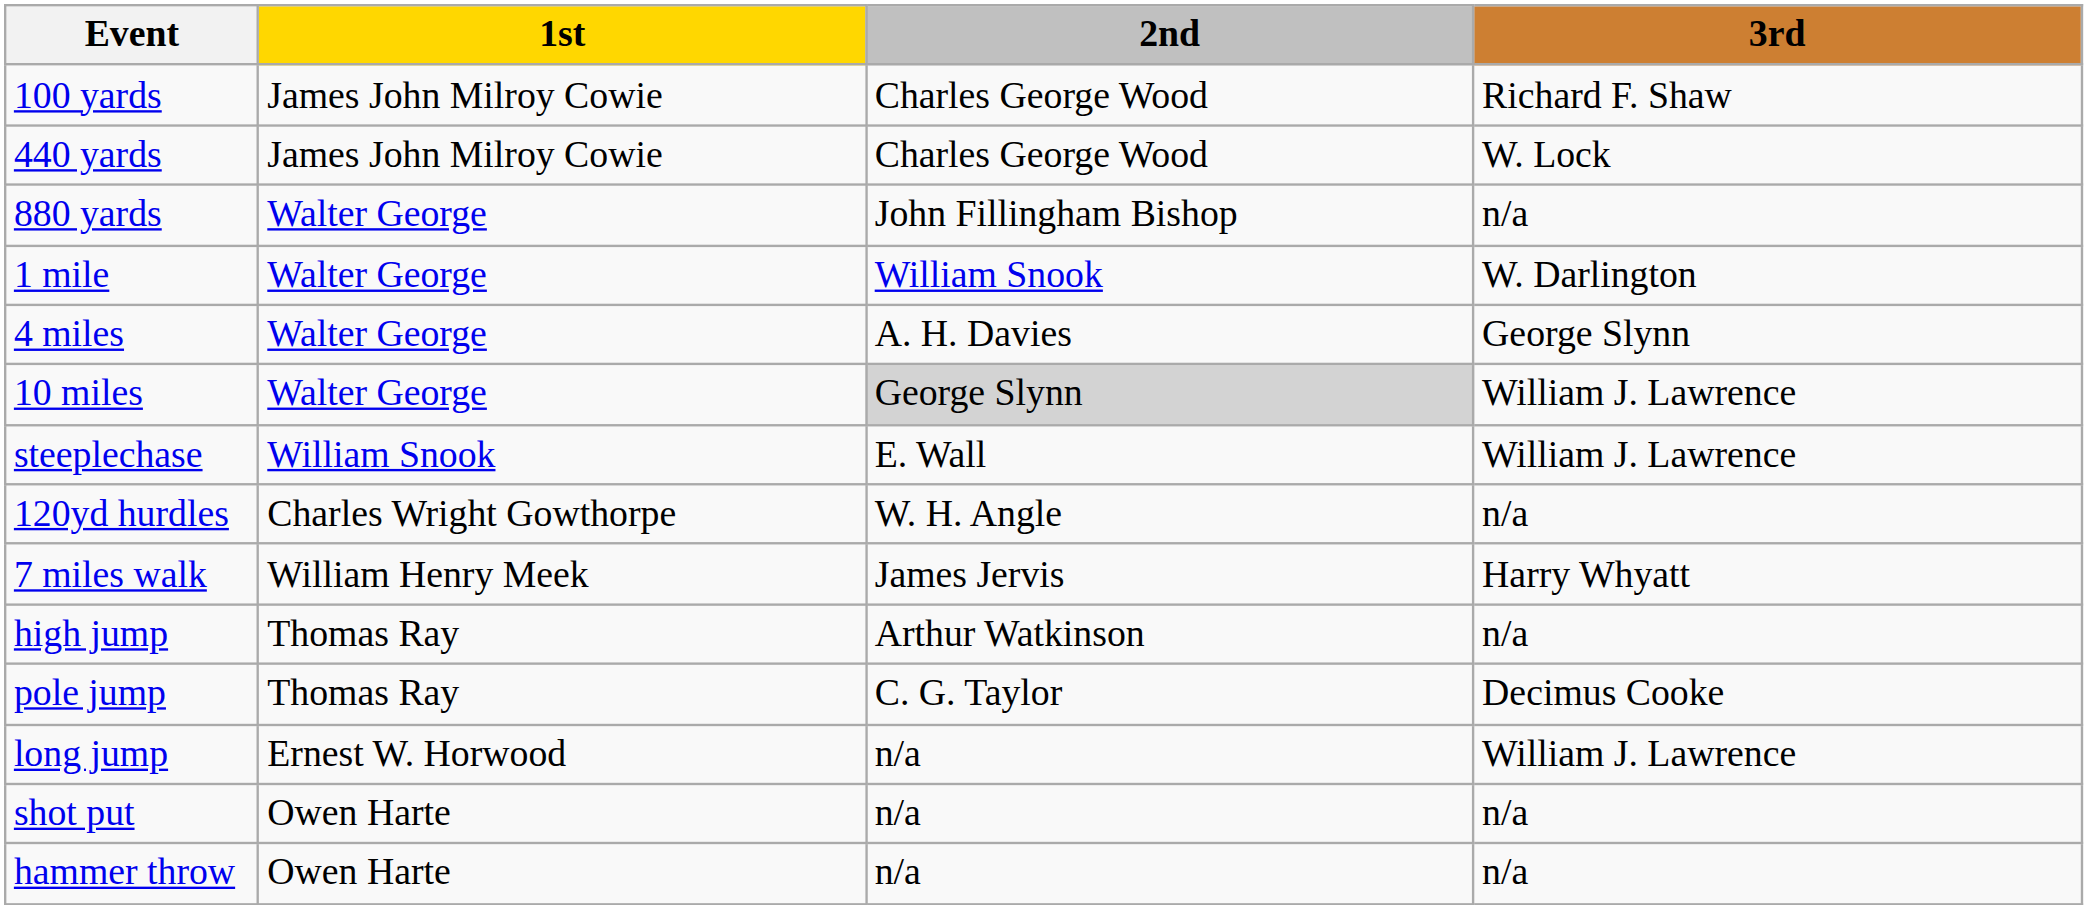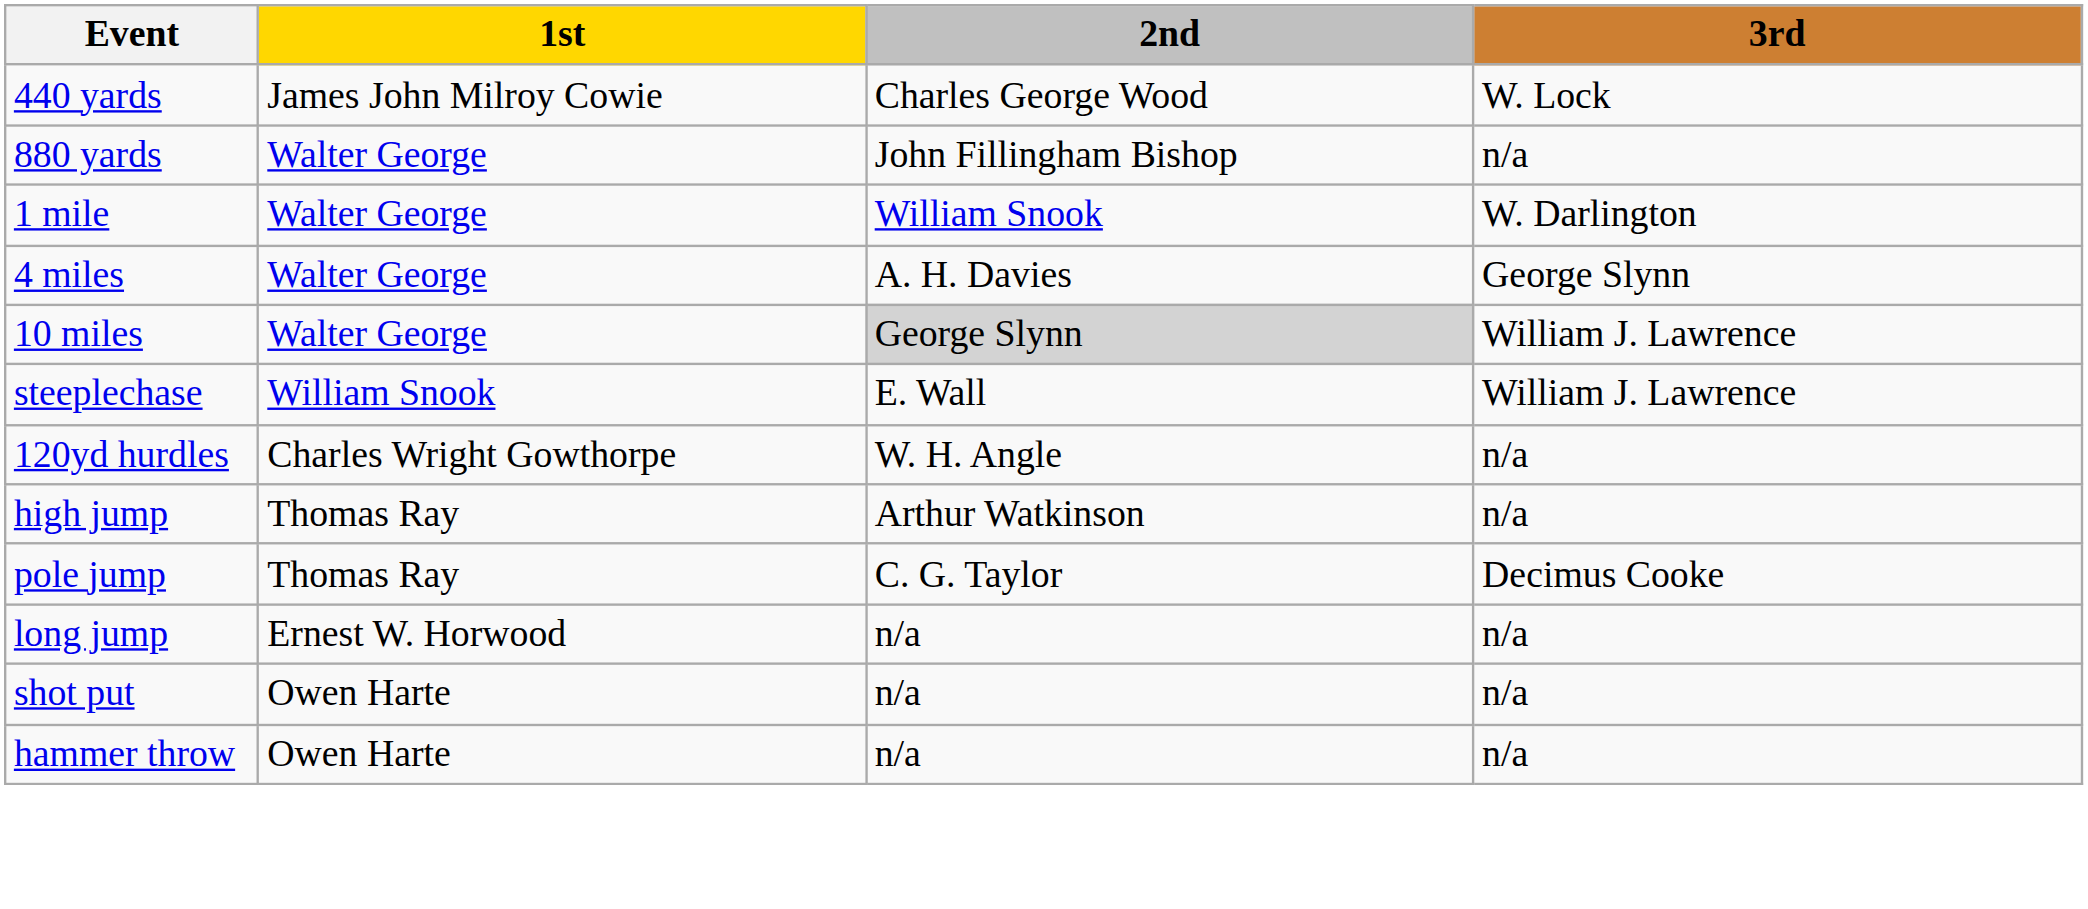- row: (88, 94)
- row: (110, 573)
(1639, 753) William J. Lawrence -> (1505, 633) n/a
